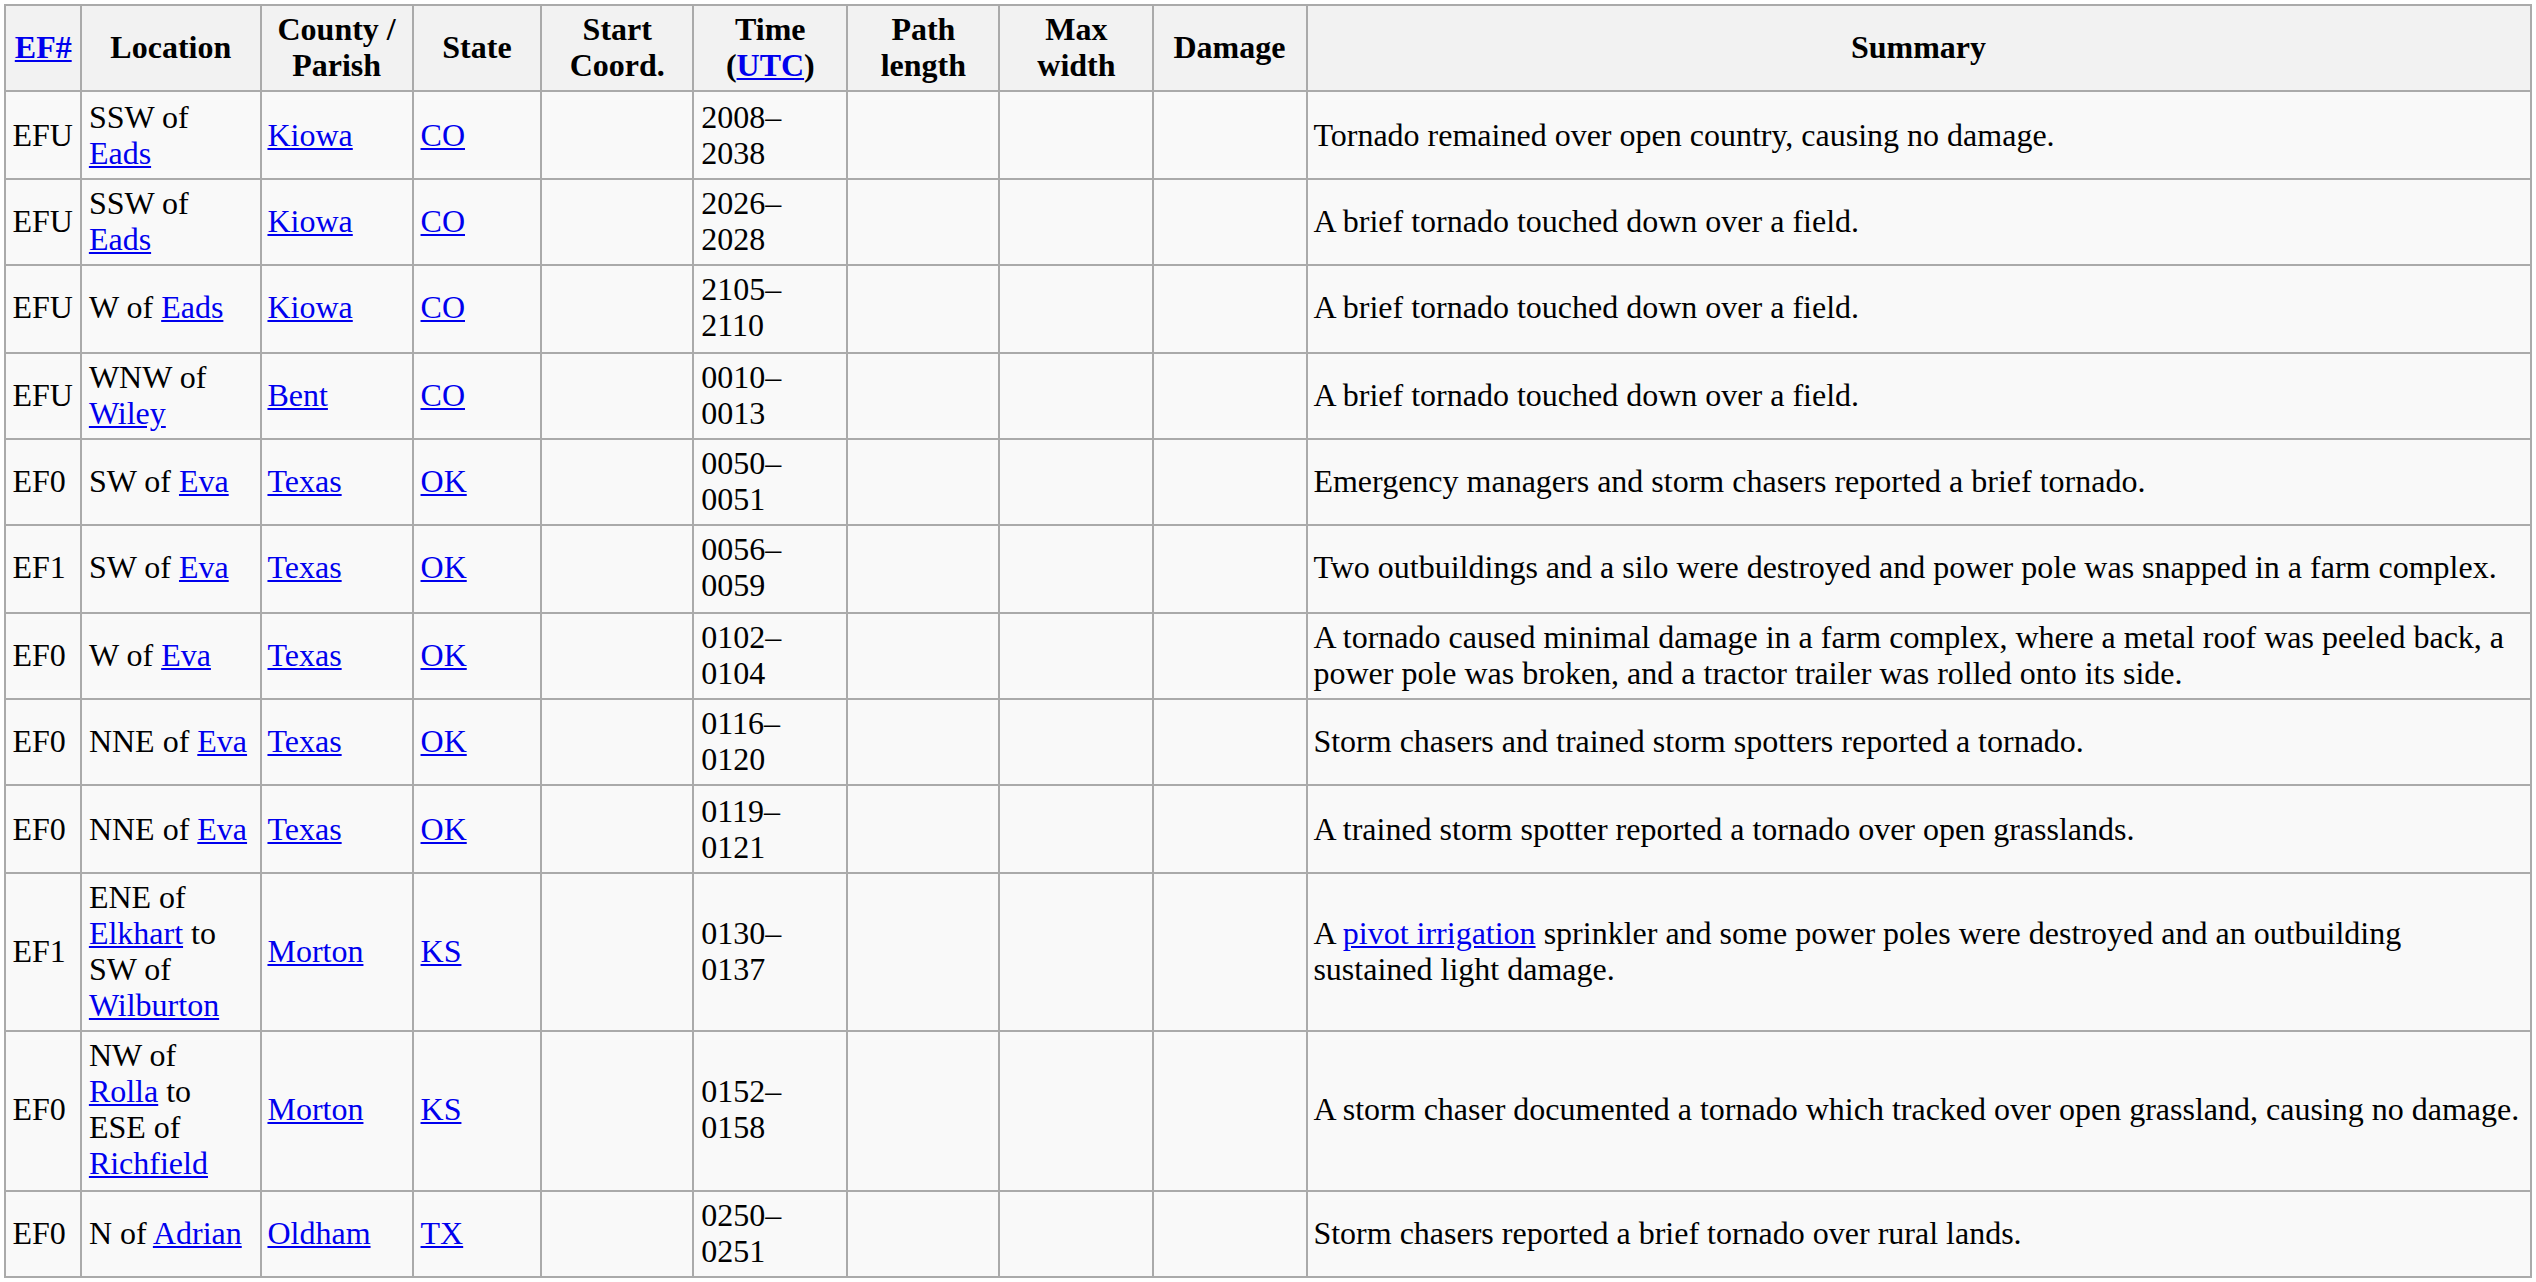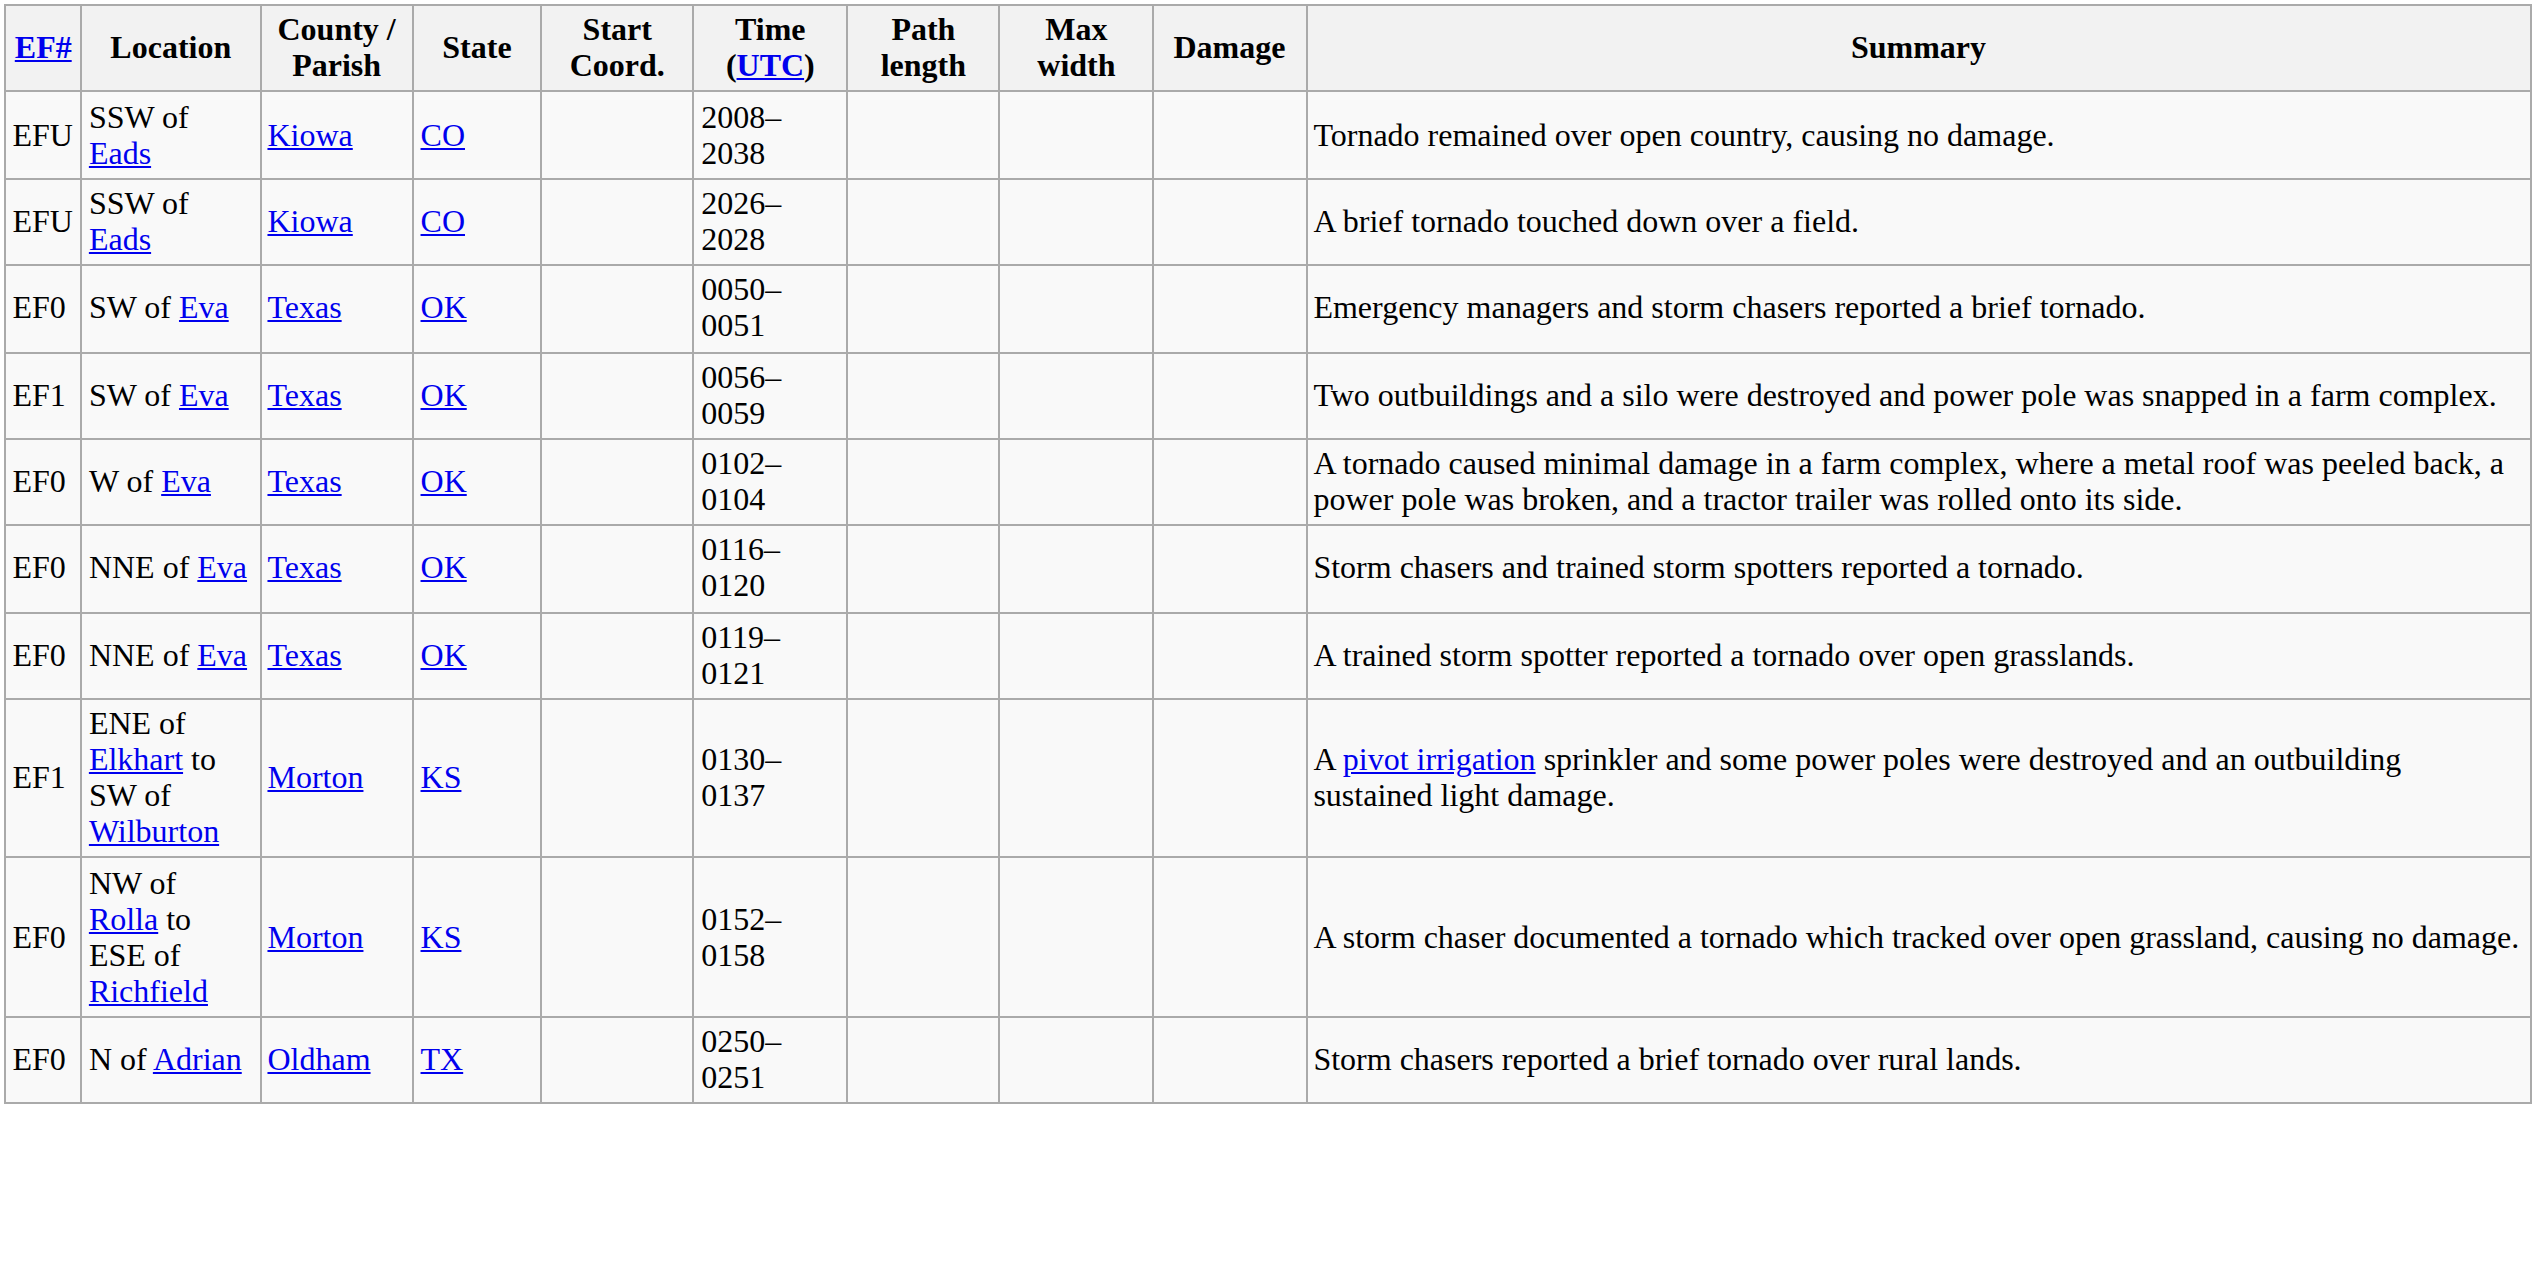- row: (43, 308)
- row: (43, 394)
